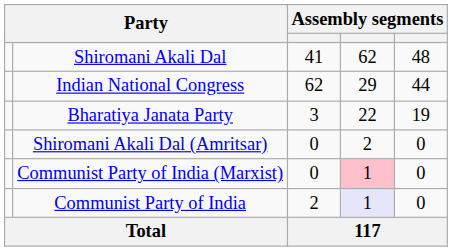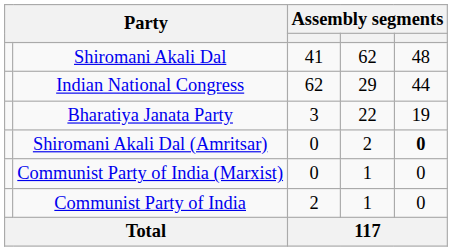(421, 144) normal -> (421, 144) bold
(367, 173) pink background -> (367, 173) no background
(367, 202) lavender background -> (367, 202) no background
